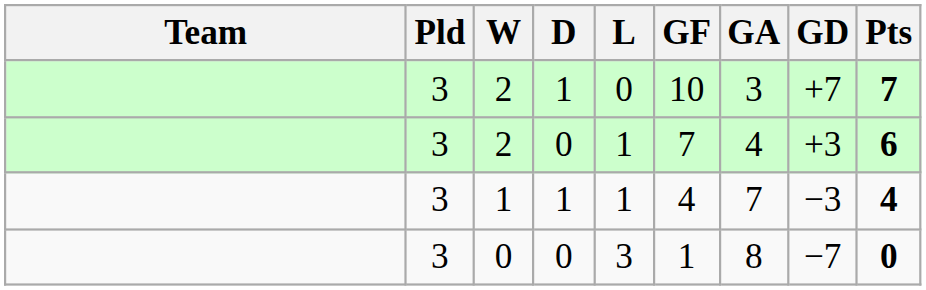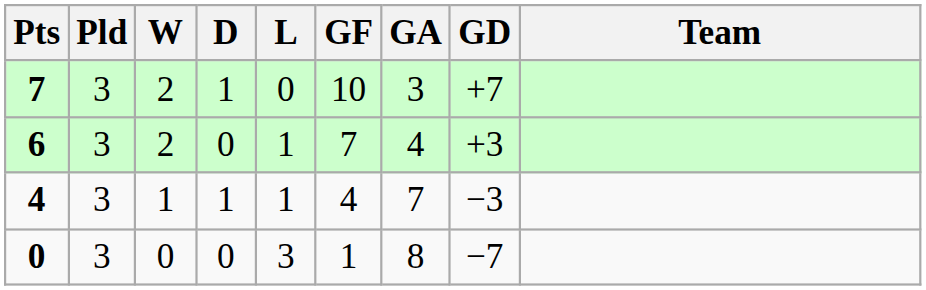columns swapped: (206, 32) <-> (889, 32)
